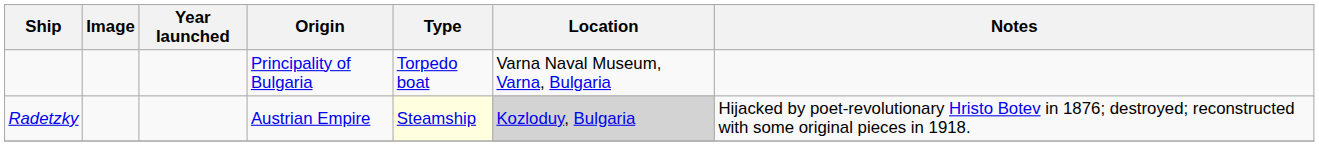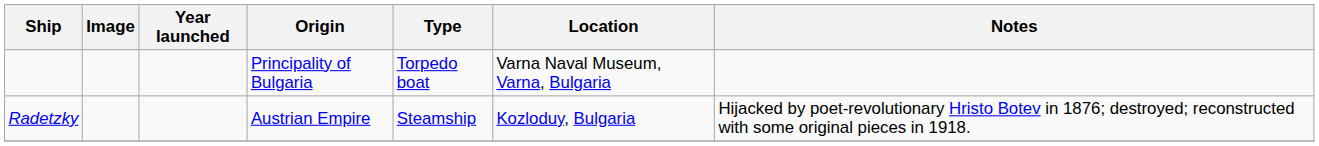(436, 118) lightyellow background -> (436, 118) no background
(566, 118) lightgrey background -> (566, 118) no background
